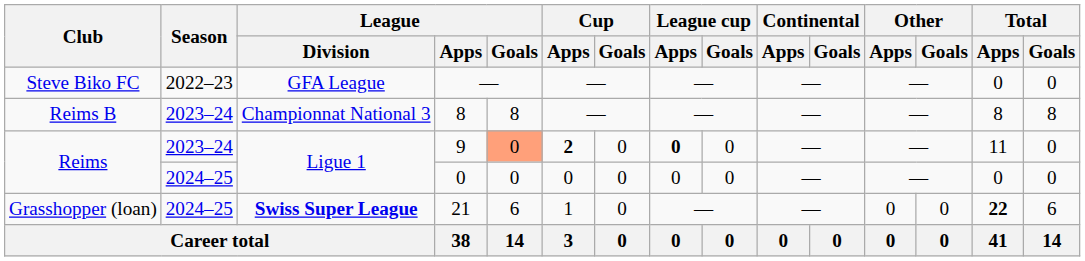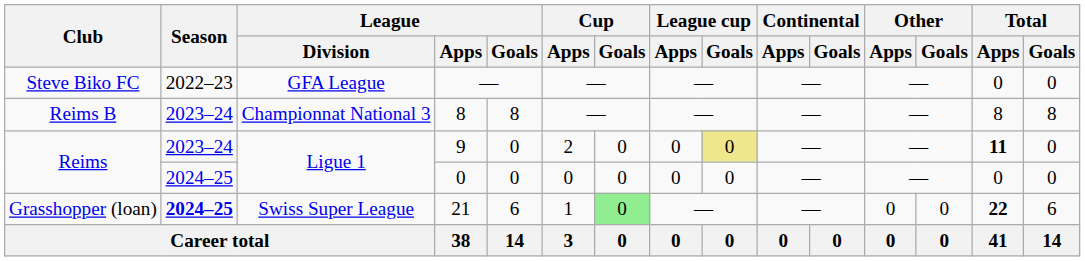(515, 146) lightsalmon background -> (515, 146) no background
(568, 146) bold -> (568, 146) normal
(676, 146) bold -> (676, 146) normal
(729, 146) no background -> (729, 146) khaki background
(998, 146) normal -> (998, 146) bold
(199, 208) normal -> (199, 208) bold
(336, 208) bold -> (336, 208) normal
(622, 208) no background -> (622, 208) lightgreen background
